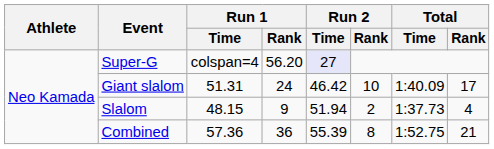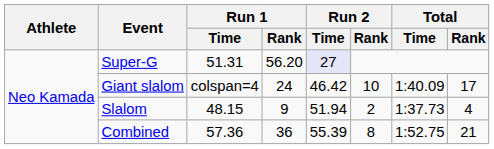(225, 62) colspan=4 -> (225, 62) 51.31
(225, 86) 51.31 -> (225, 86) colspan=4
